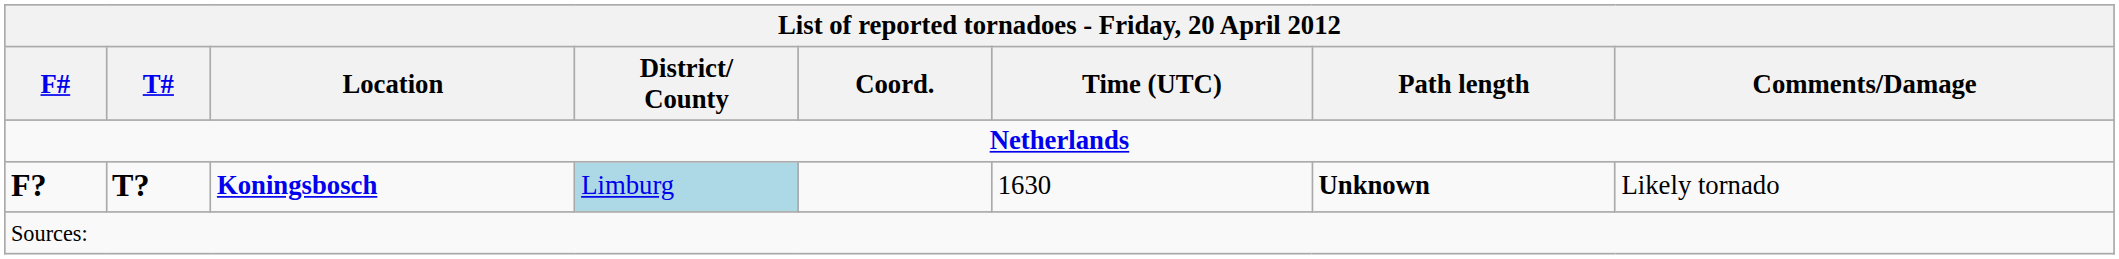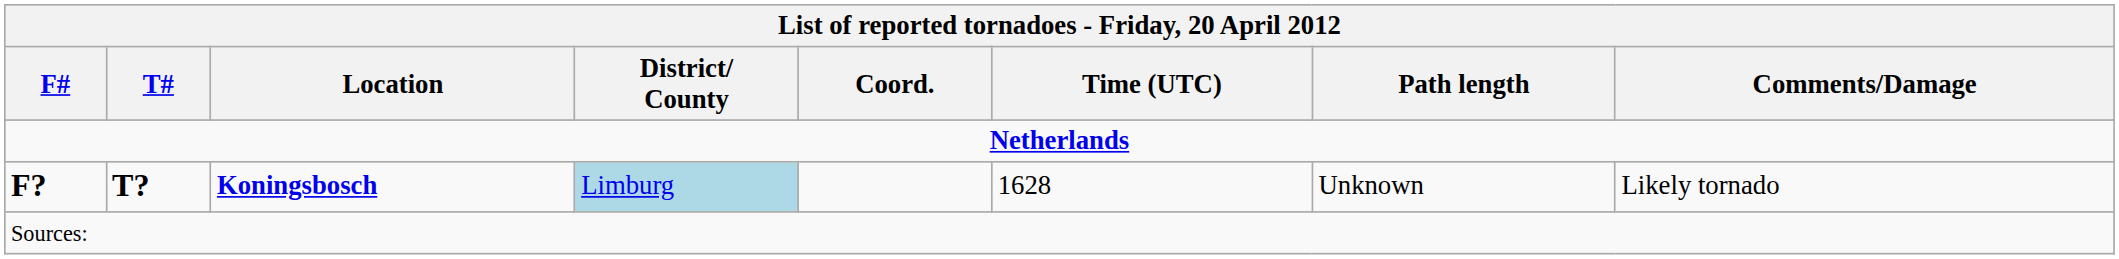(1024, 186) 1630 -> (1024, 186) 1628
(1374, 186) bold -> (1371, 186) normal
